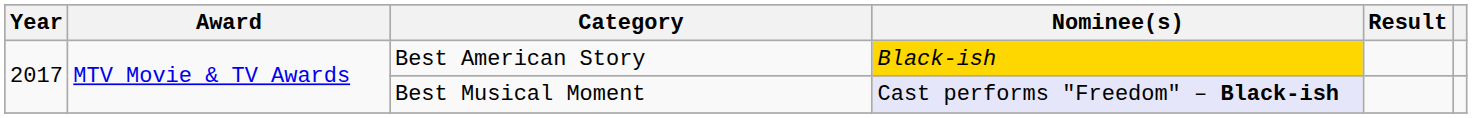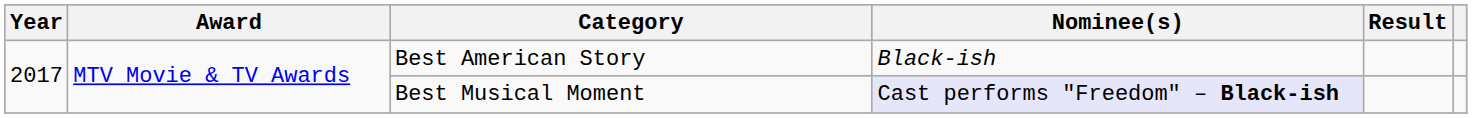(937, 59) gold background -> (937, 59) no background
